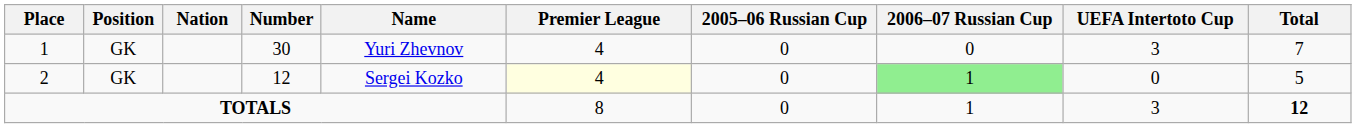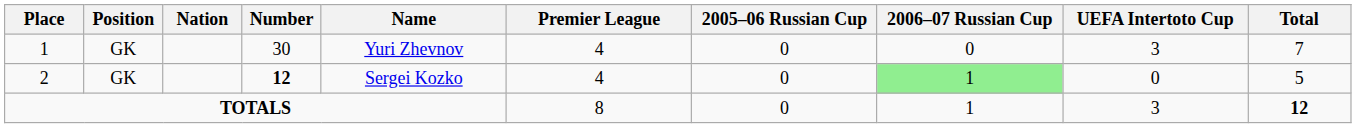(282, 78) normal -> (282, 78) bold
(599, 78) lightyellow background -> (599, 78) no background
